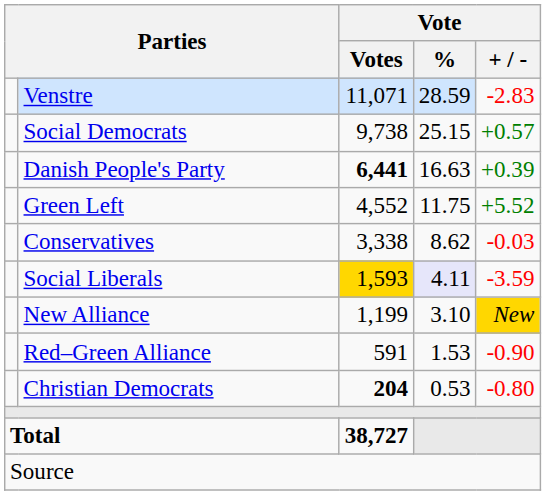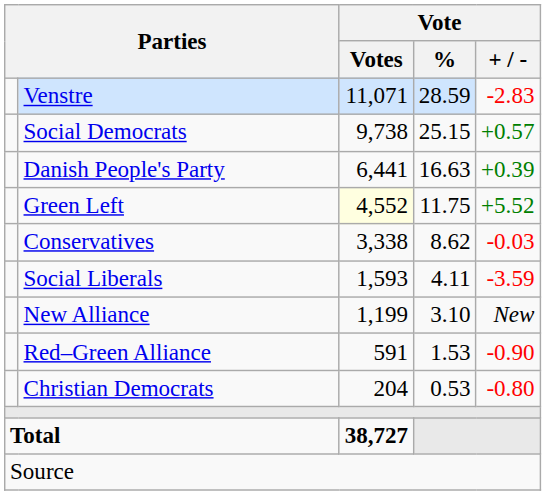(382, 168) bold -> (382, 168) normal
(382, 205) no background -> (382, 205) lightyellow background
(382, 278) gold background -> (382, 278) no background
(451, 278) lavender background -> (451, 278) no background
(514, 315) gold background -> (514, 315) no background
(391, 388) bold -> (391, 388) normal
